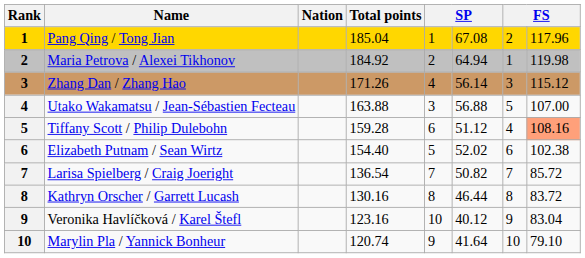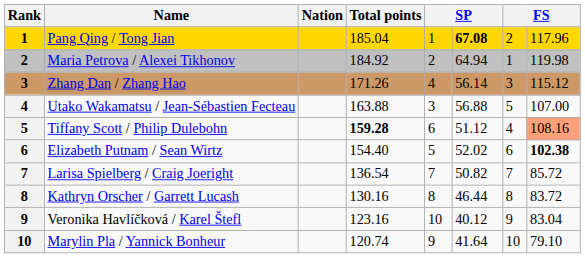(471, 38) normal -> (471, 38) bold
(369, 128) normal -> (369, 128) bold
(550, 151) normal -> (550, 151) bold
